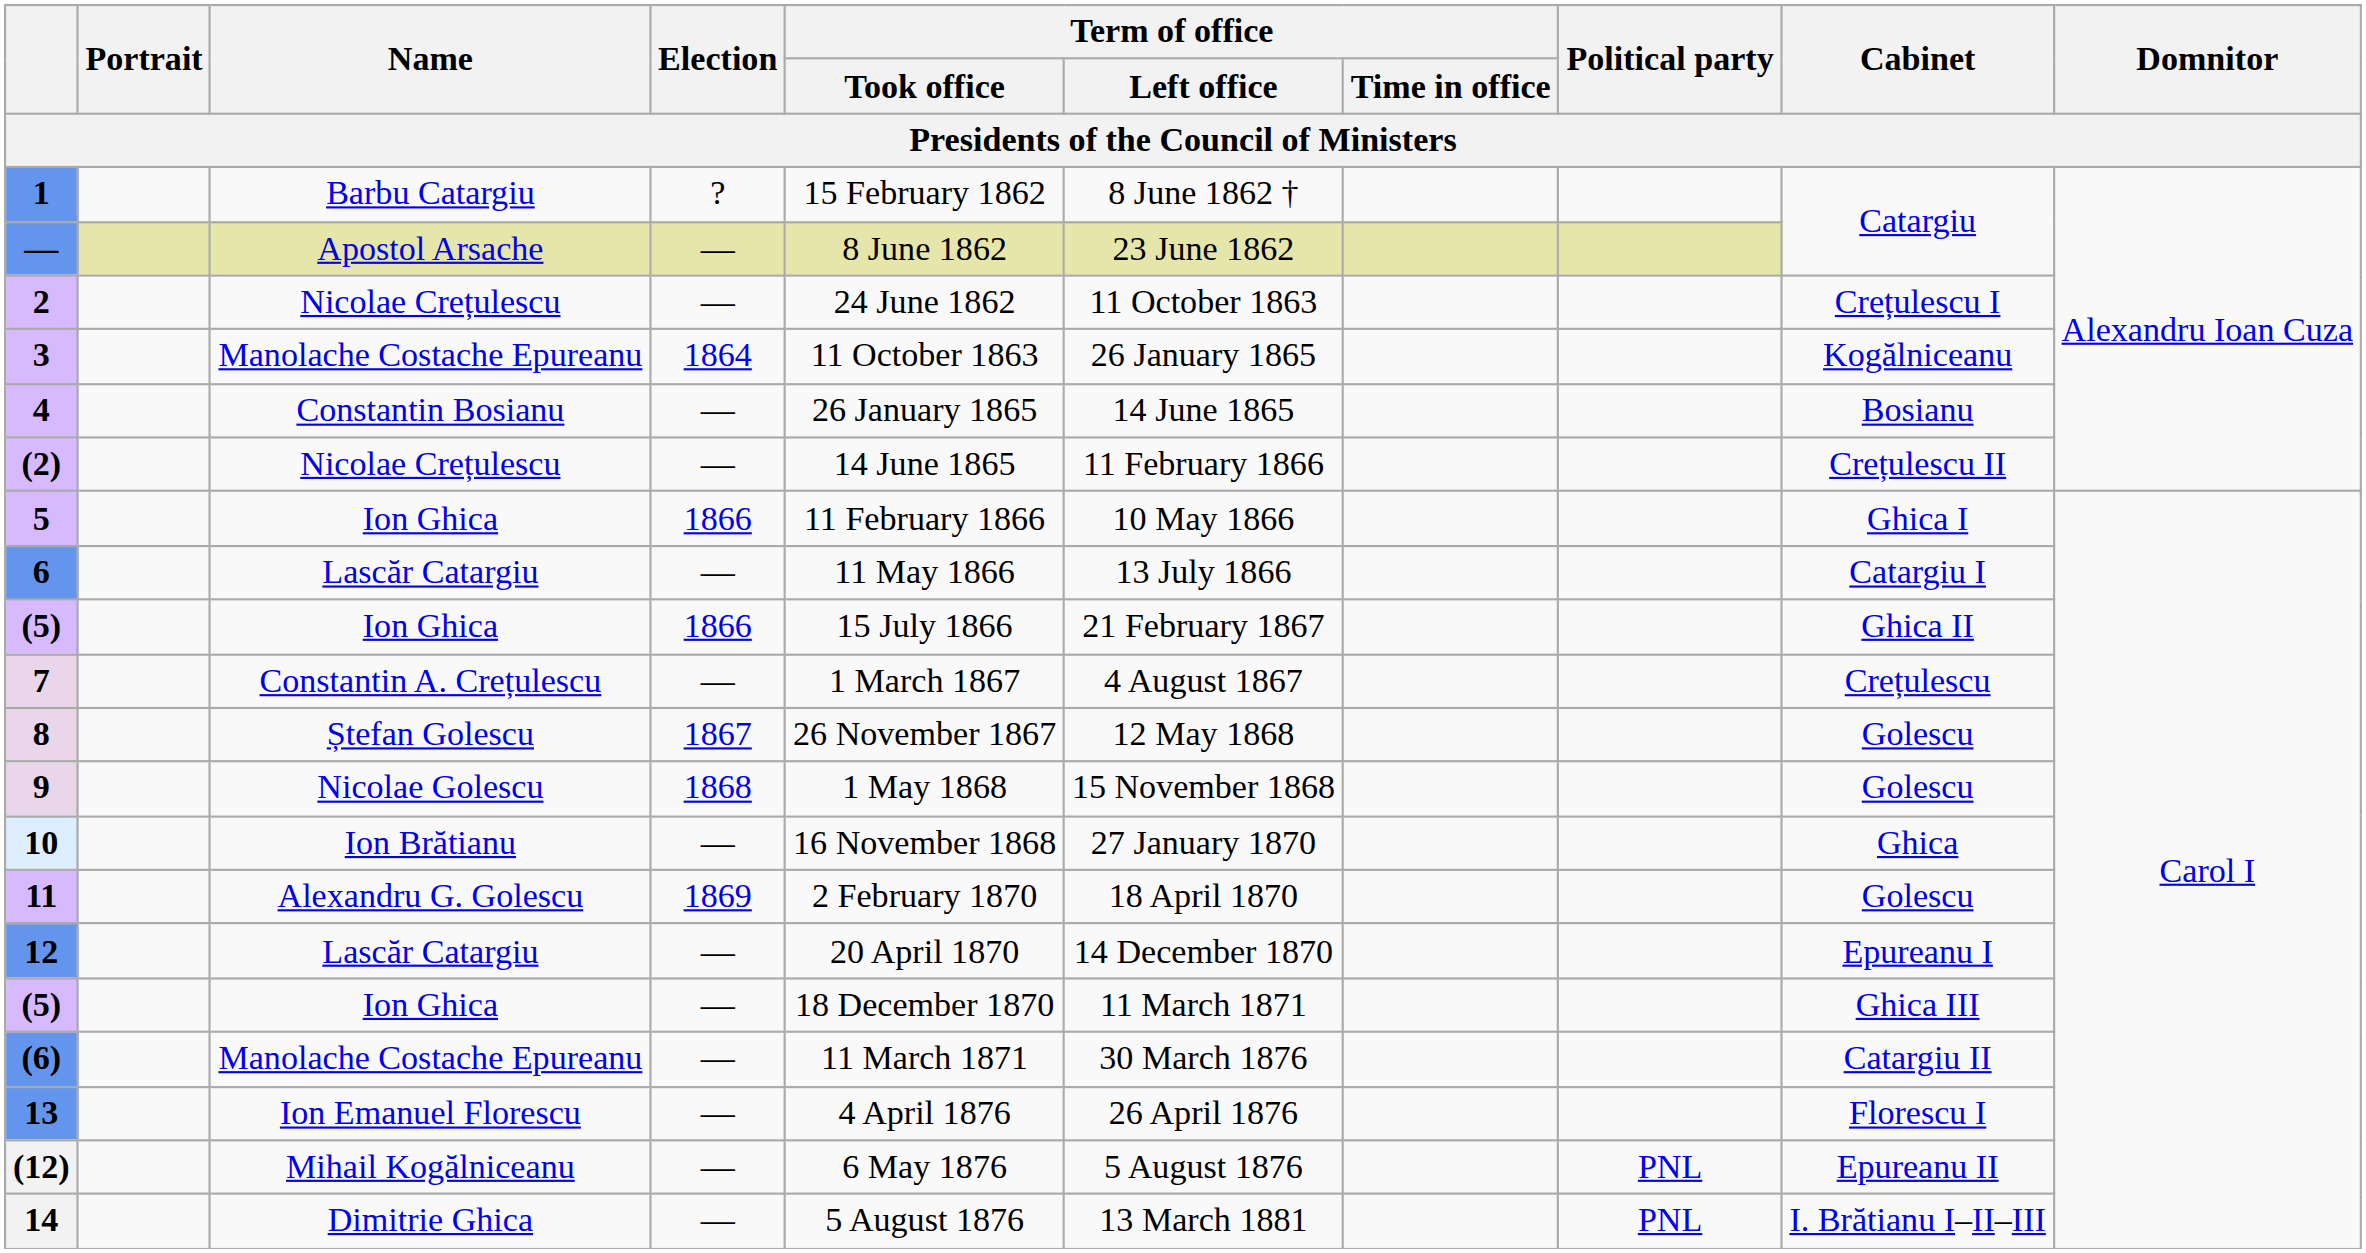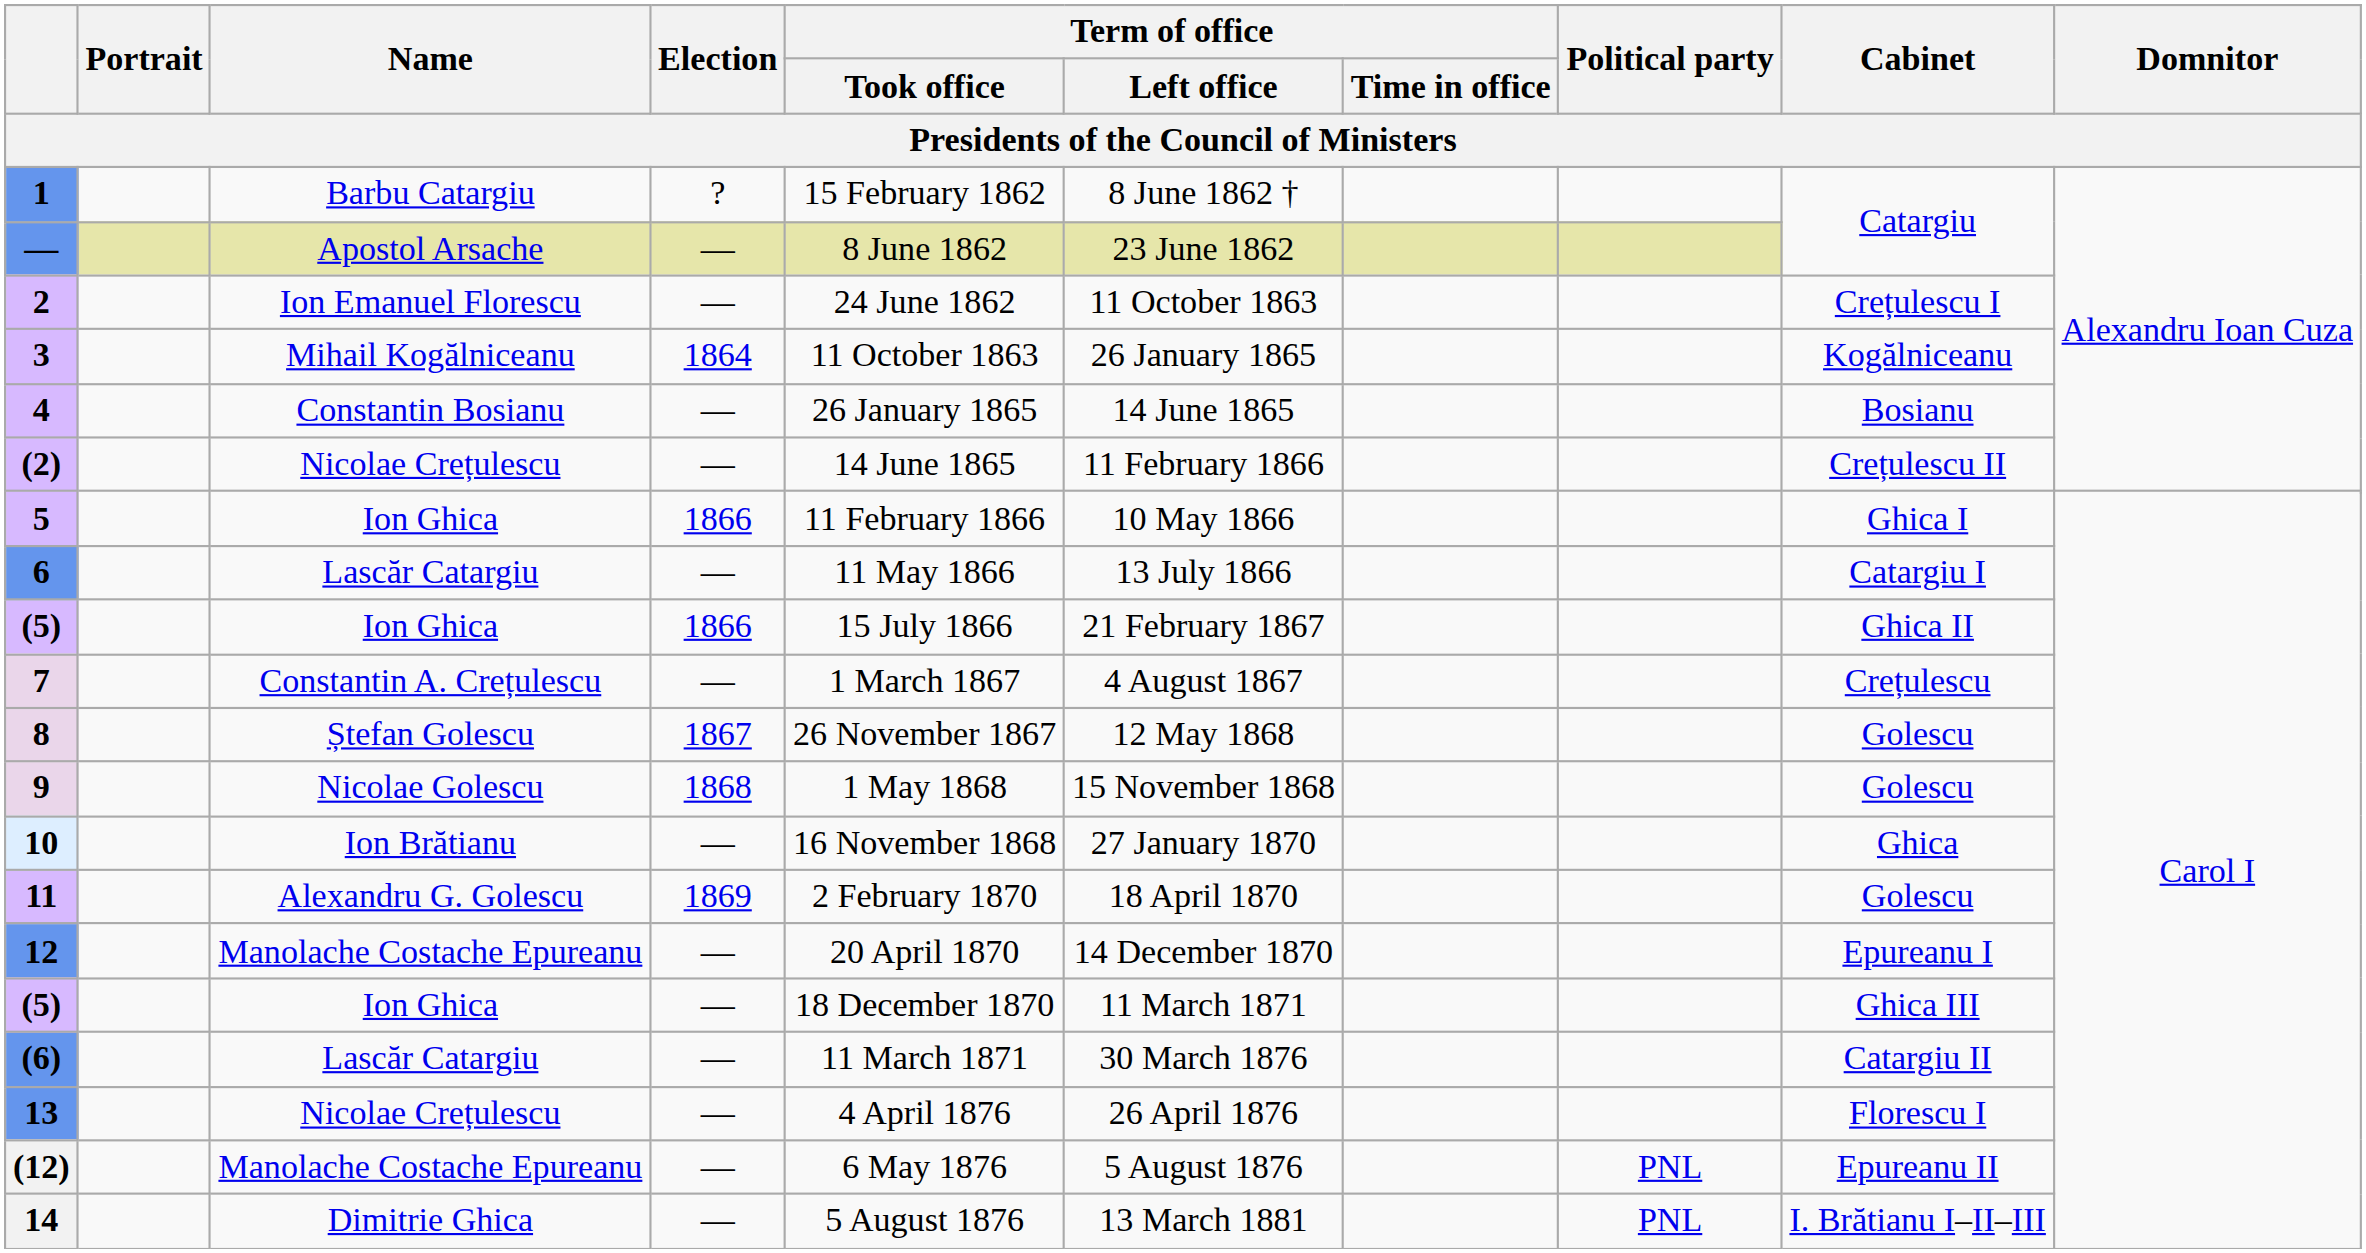(430, 301) Nicolae Crețulescu -> (430, 301) Ion Emanuel Florescu
(430, 355) Manolache Costache Epureanu -> (430, 355) Mihail Kogălniceanu
(430, 950) Lascăr Catargiu -> (430, 950) Manolache Costache Epureanu
(430, 1058) Manolache Costache Epureanu -> (430, 1058) Lascăr Catargiu
(430, 1112) Ion Emanuel Florescu -> (430, 1112) Nicolae Crețulescu
(430, 1166) Mihail Kogălniceanu -> (430, 1166) Manolache Costache Epureanu
